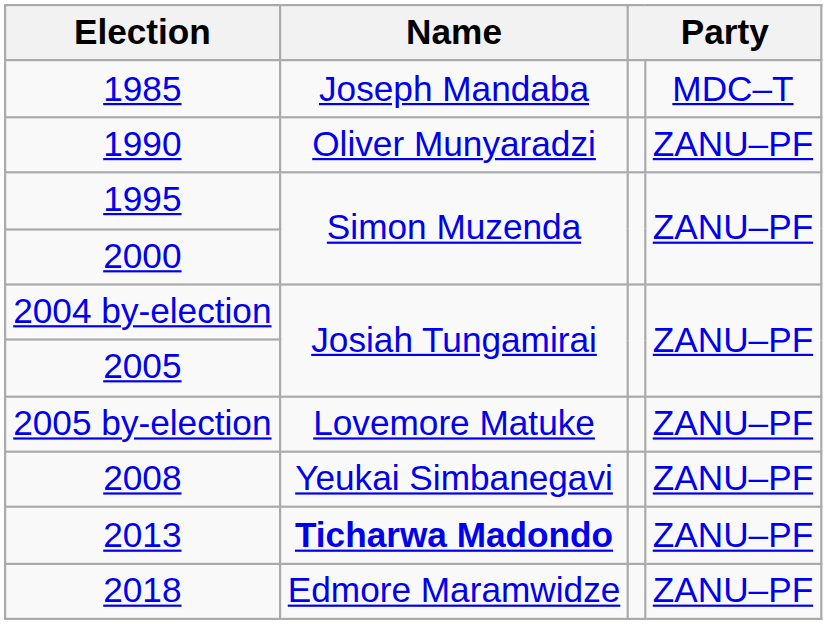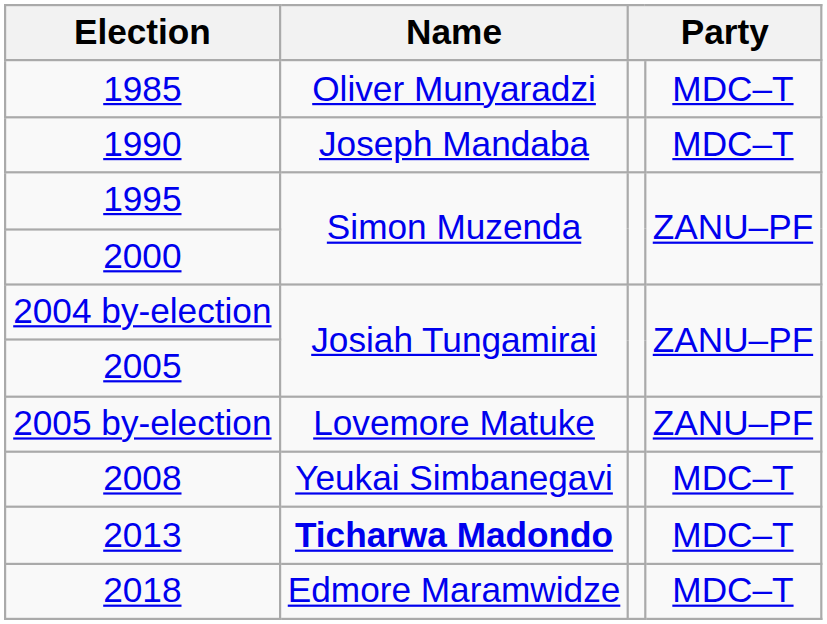(454, 88) Joseph Mandaba -> (454, 88) Oliver Munyaradzi
(454, 144) Oliver Munyaradzi -> (454, 144) Joseph Mandaba
(733, 144) ZANU–PF -> (733, 144) MDC–T
(733, 479) ZANU–PF -> (733, 479) MDC–T
(733, 534) ZANU–PF -> (733, 534) MDC–T
(733, 590) ZANU–PF -> (733, 590) MDC–T
